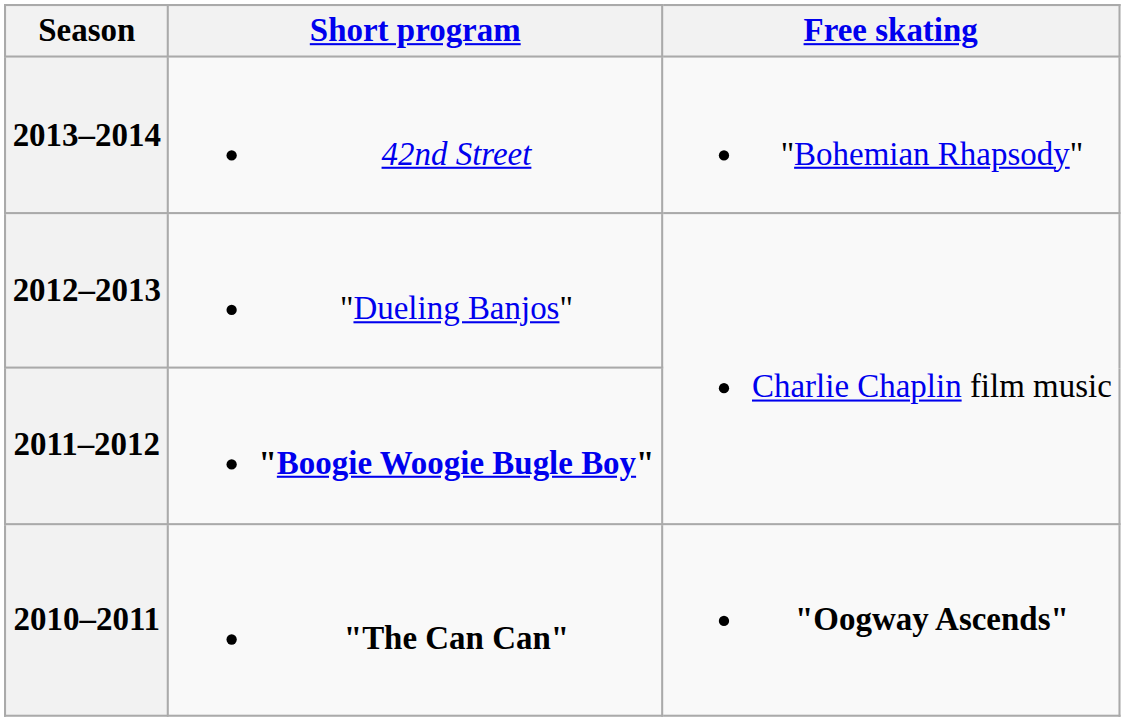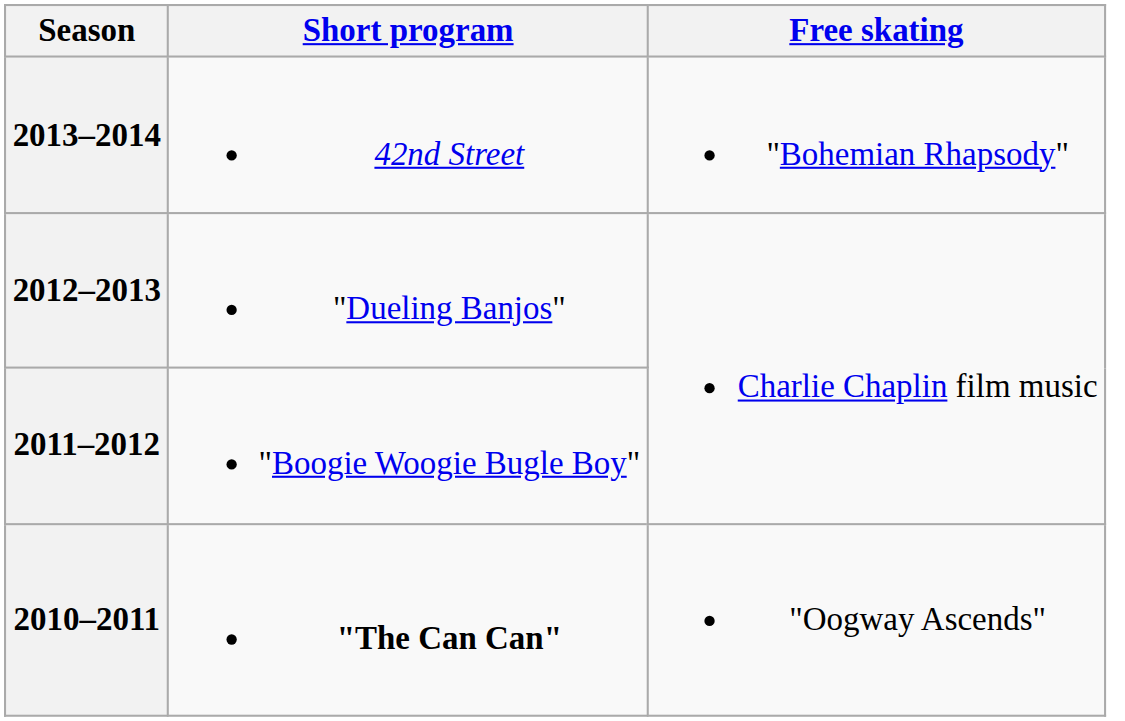(415, 464) bold -> (408, 464) normal
(891, 638) bold -> (876, 638) normal
